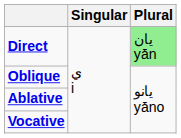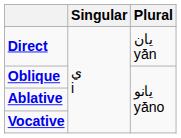(145, 46) lightgreen background -> (145, 46) no background
